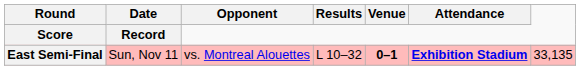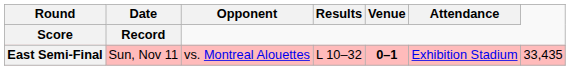(470, 55) bold -> (465, 55) normal
(553, 55) 33,135 -> (543, 55) 33,435
